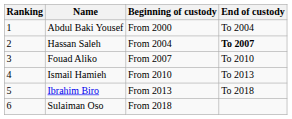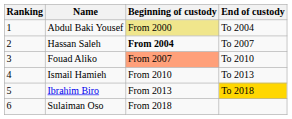(150, 28) no background -> (150, 28) khaki background
(150, 43) normal -> (151, 43) bold
(238, 43) bold -> (238, 43) normal
(150, 59) no background -> (150, 59) lightsalmon background
(238, 91) no background -> (238, 91) gold background
